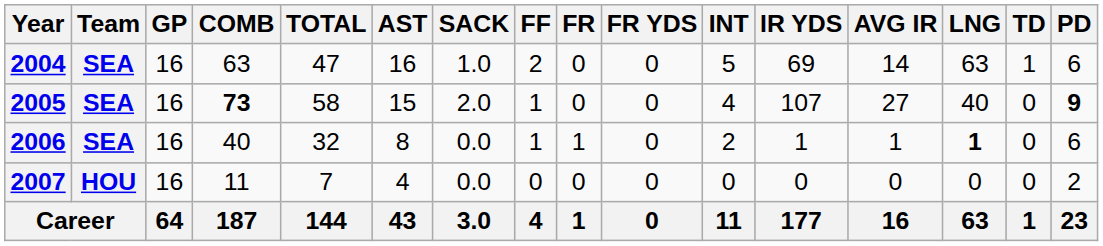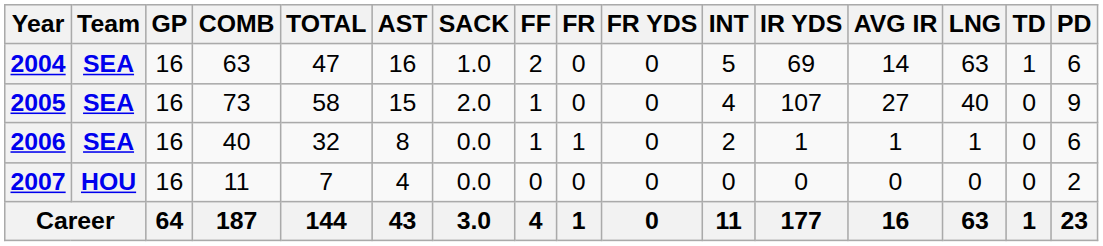(237, 102) bold -> (237, 102) normal
(1074, 102) bold -> (1074, 102) normal
(975, 142) bold -> (975, 142) normal
